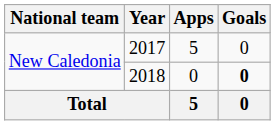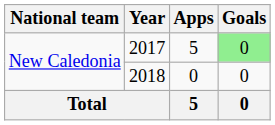(244, 47) no background -> (244, 47) lightgreen background
(244, 76) bold -> (244, 76) normal
